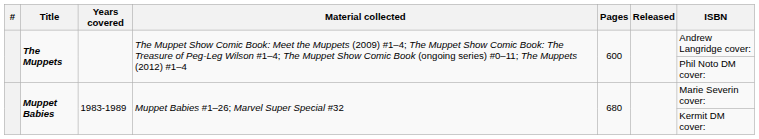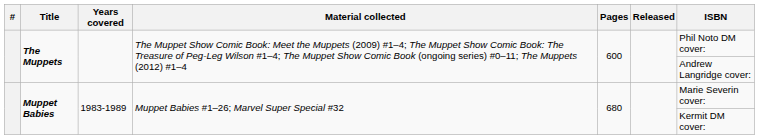(715, 43) Andrew Langridge cover: -> (708, 43) Phil Noto DM cover:
(708, 69) Phil Noto DM cover: -> (715, 69) Andrew Langridge cover:
